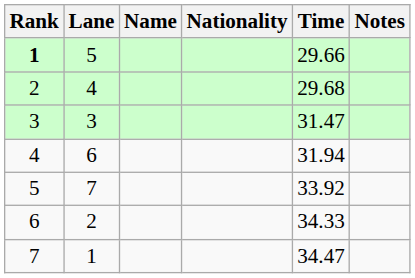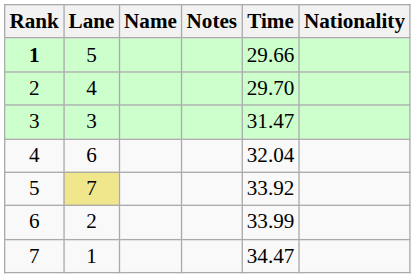columns swapped: (237, 21) <-> (380, 21)
(321, 88) 29.68 -> (271, 88) 29.70
(321, 155) 31.94 -> (271, 155) 32.04
(91, 188) no background -> (91, 188) khaki background
(321, 222) 34.33 -> (271, 222) 33.99
